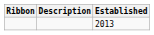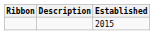(104, 24) 2013 -> (104, 24) 2015
